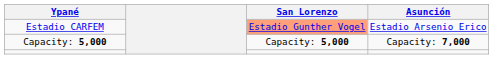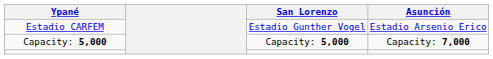(307, 27) lightsalmon background -> (307, 27) no background
